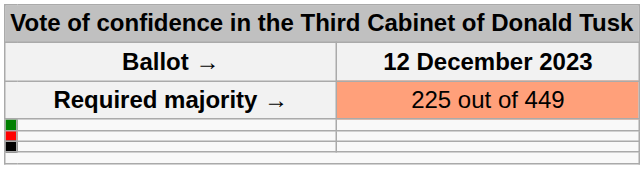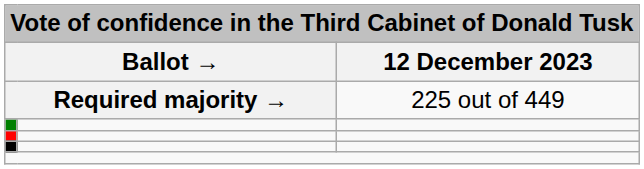(488, 99) lightsalmon background -> (488, 99) no background
